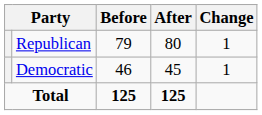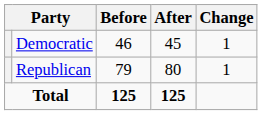rows swapped: (53, 43) <-> (54, 69)
